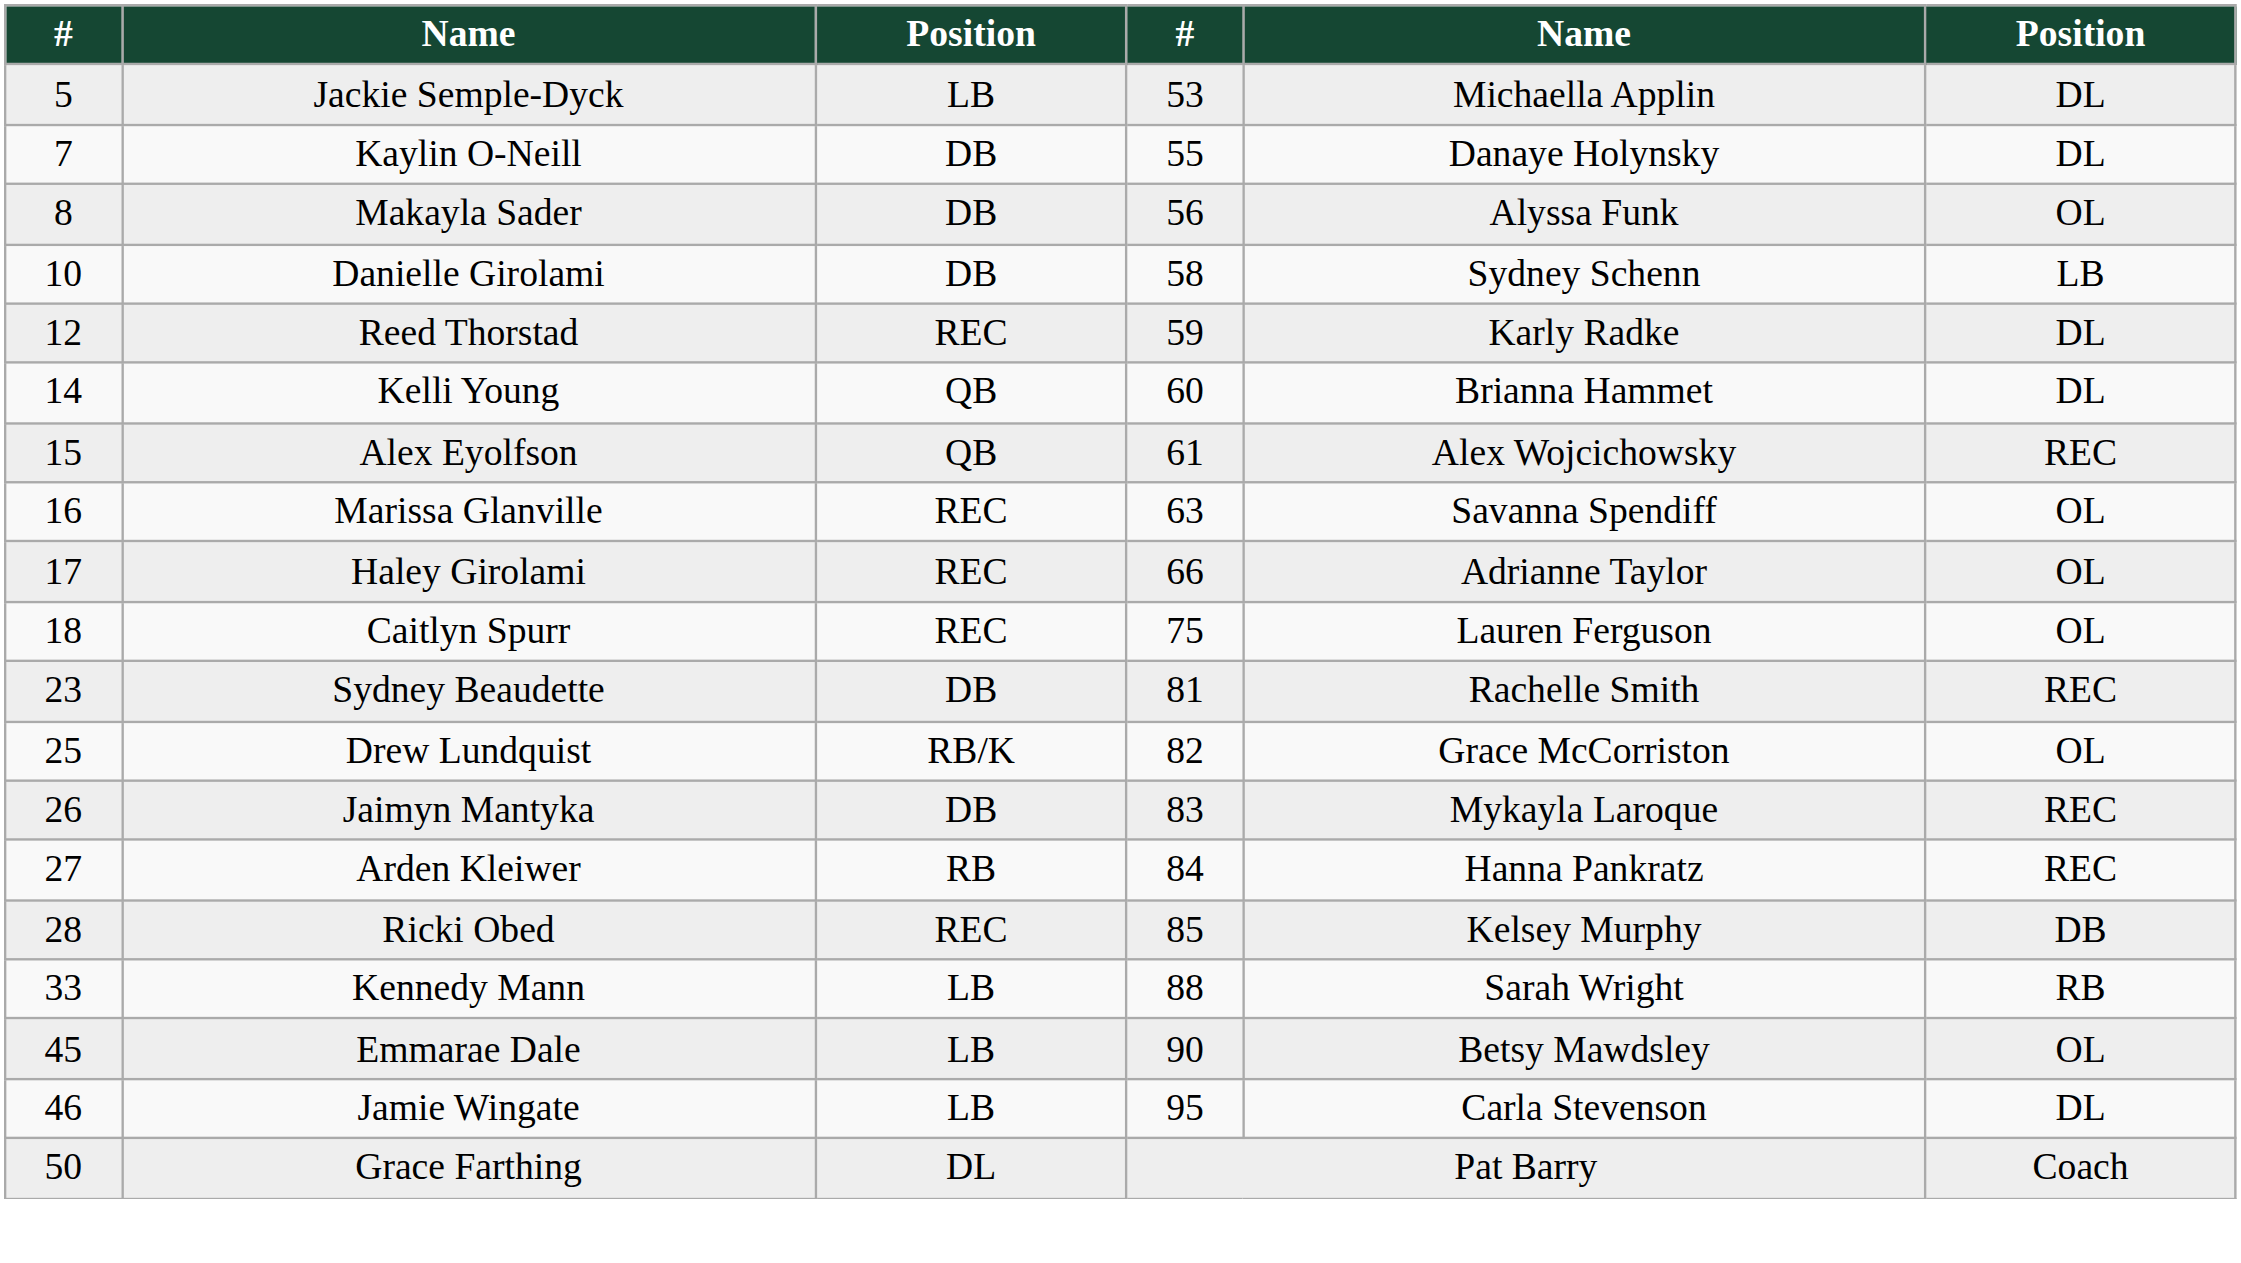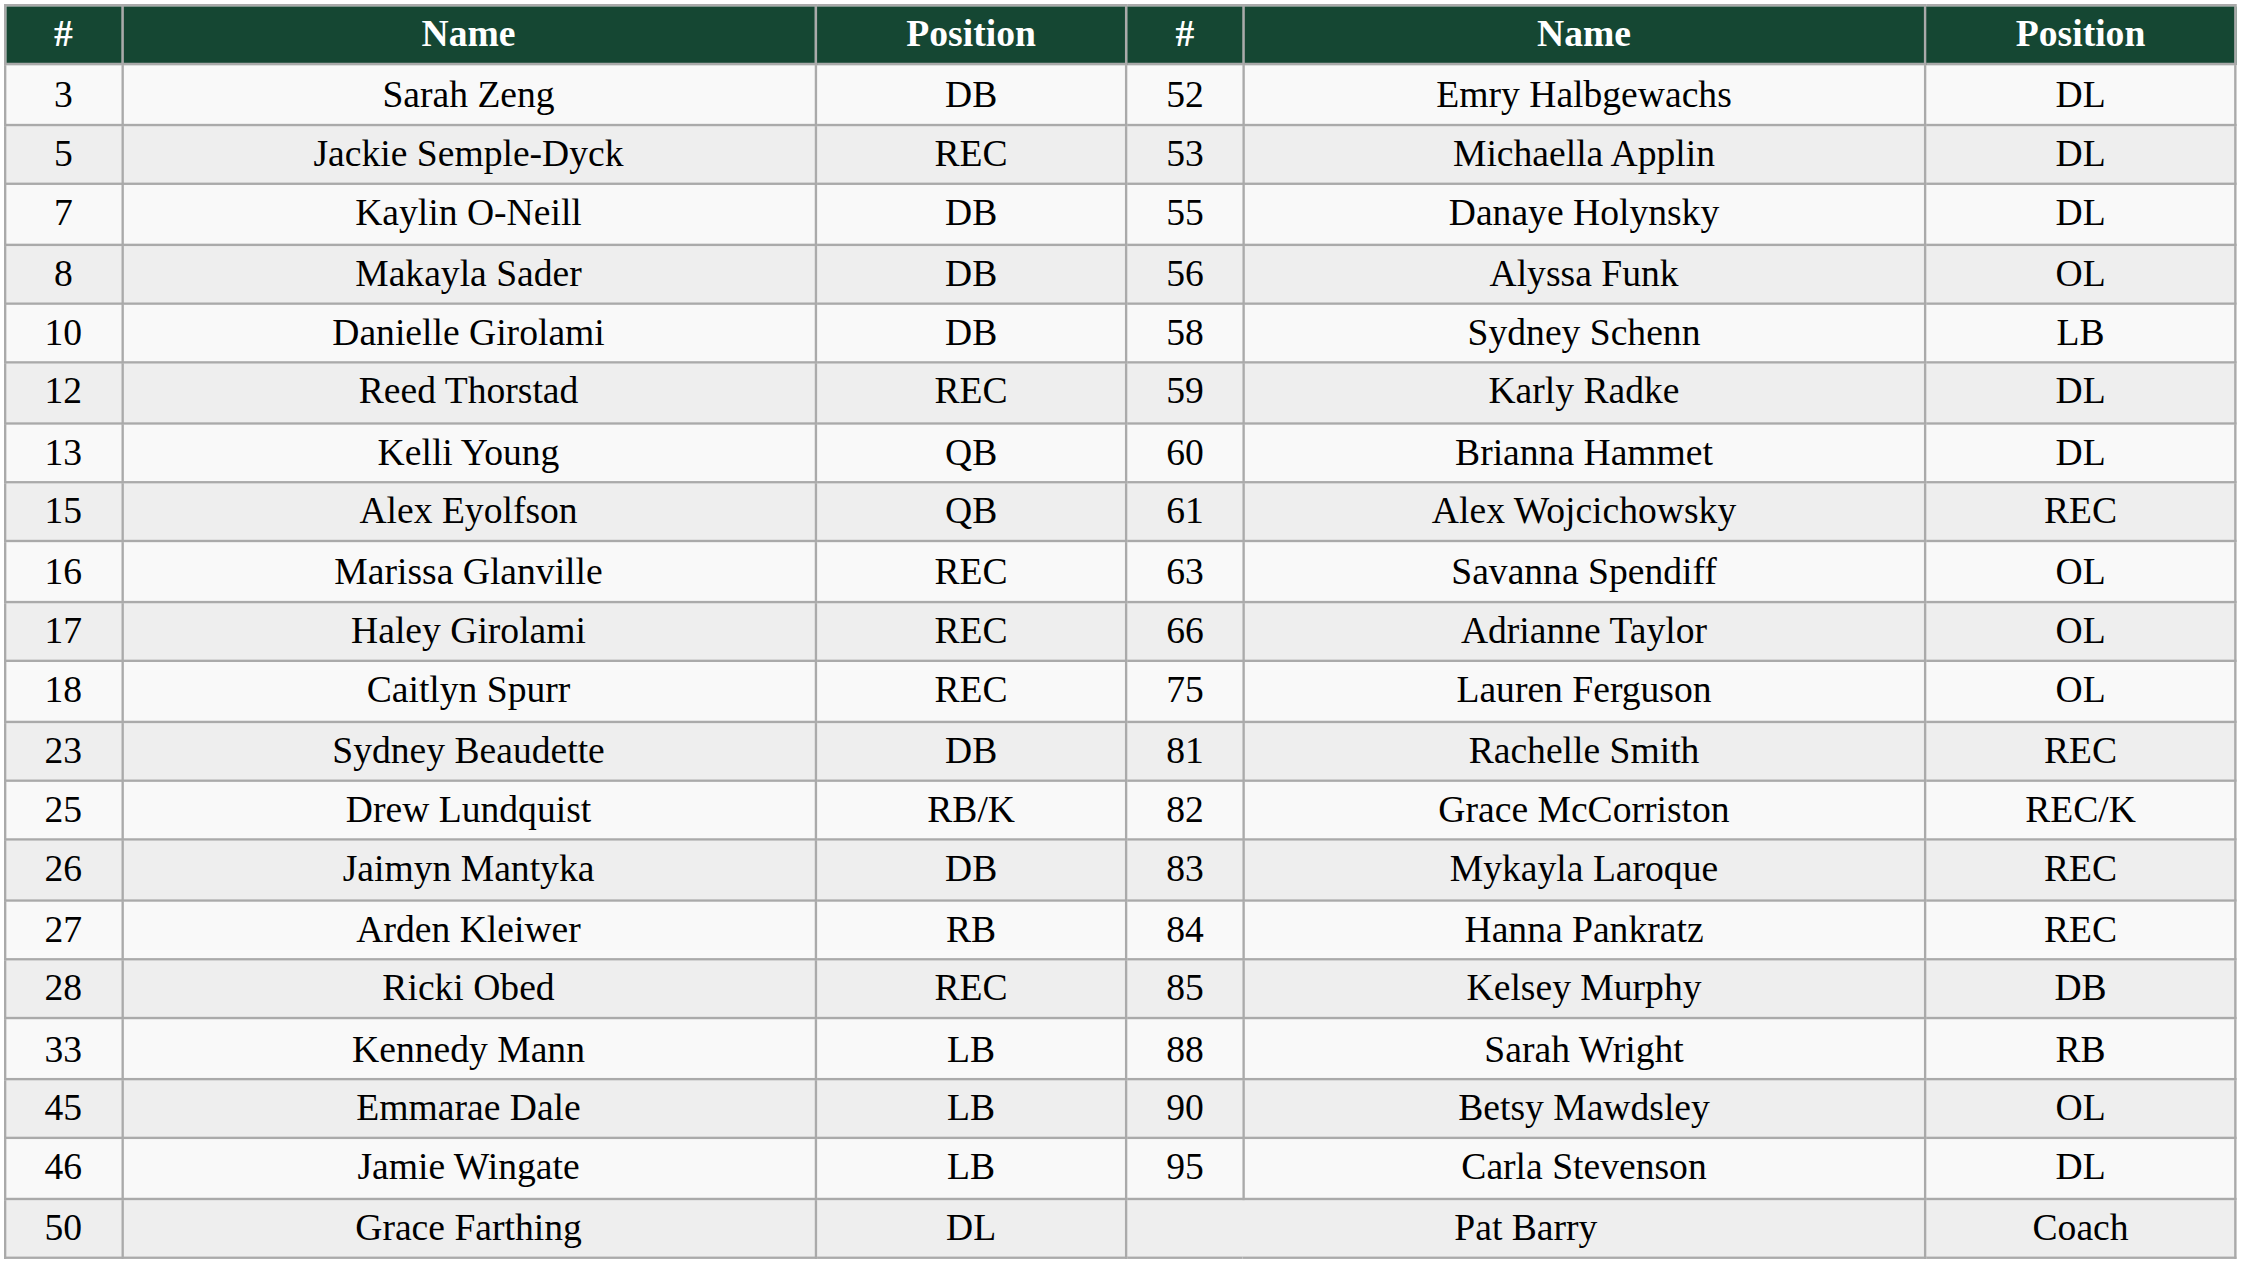+ row: (469, 93)
(971, 93) LB -> (971, 153) REC
(63, 392) 14 -> (63, 451) 13
(2081, 749) OL -> (2081, 809) REC/K
